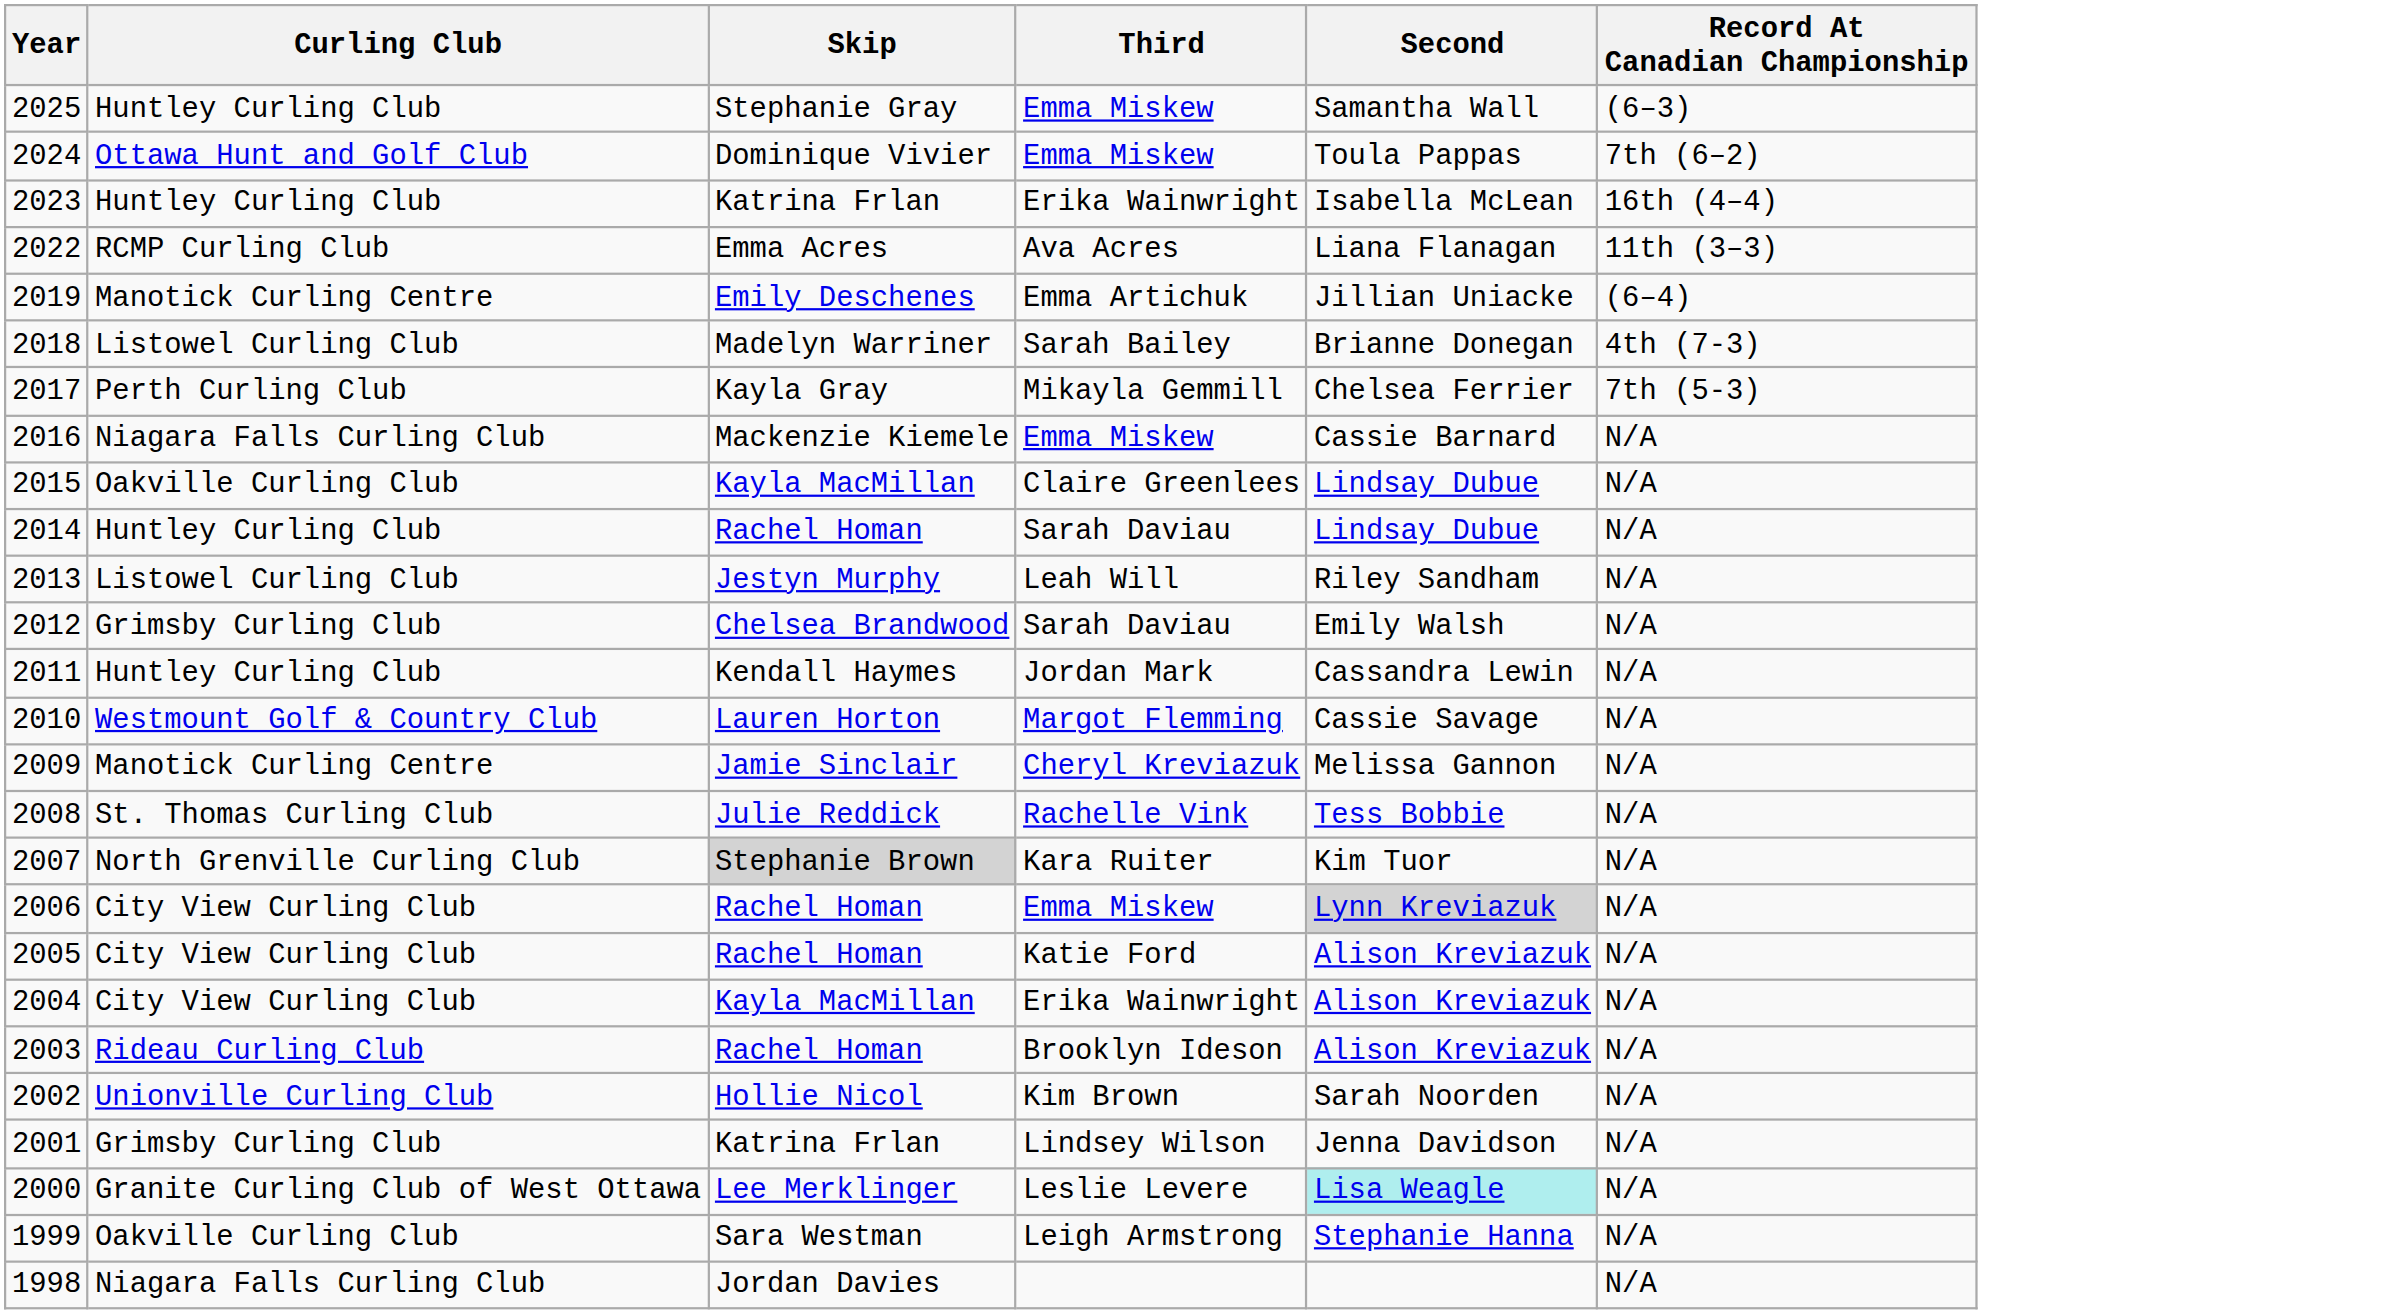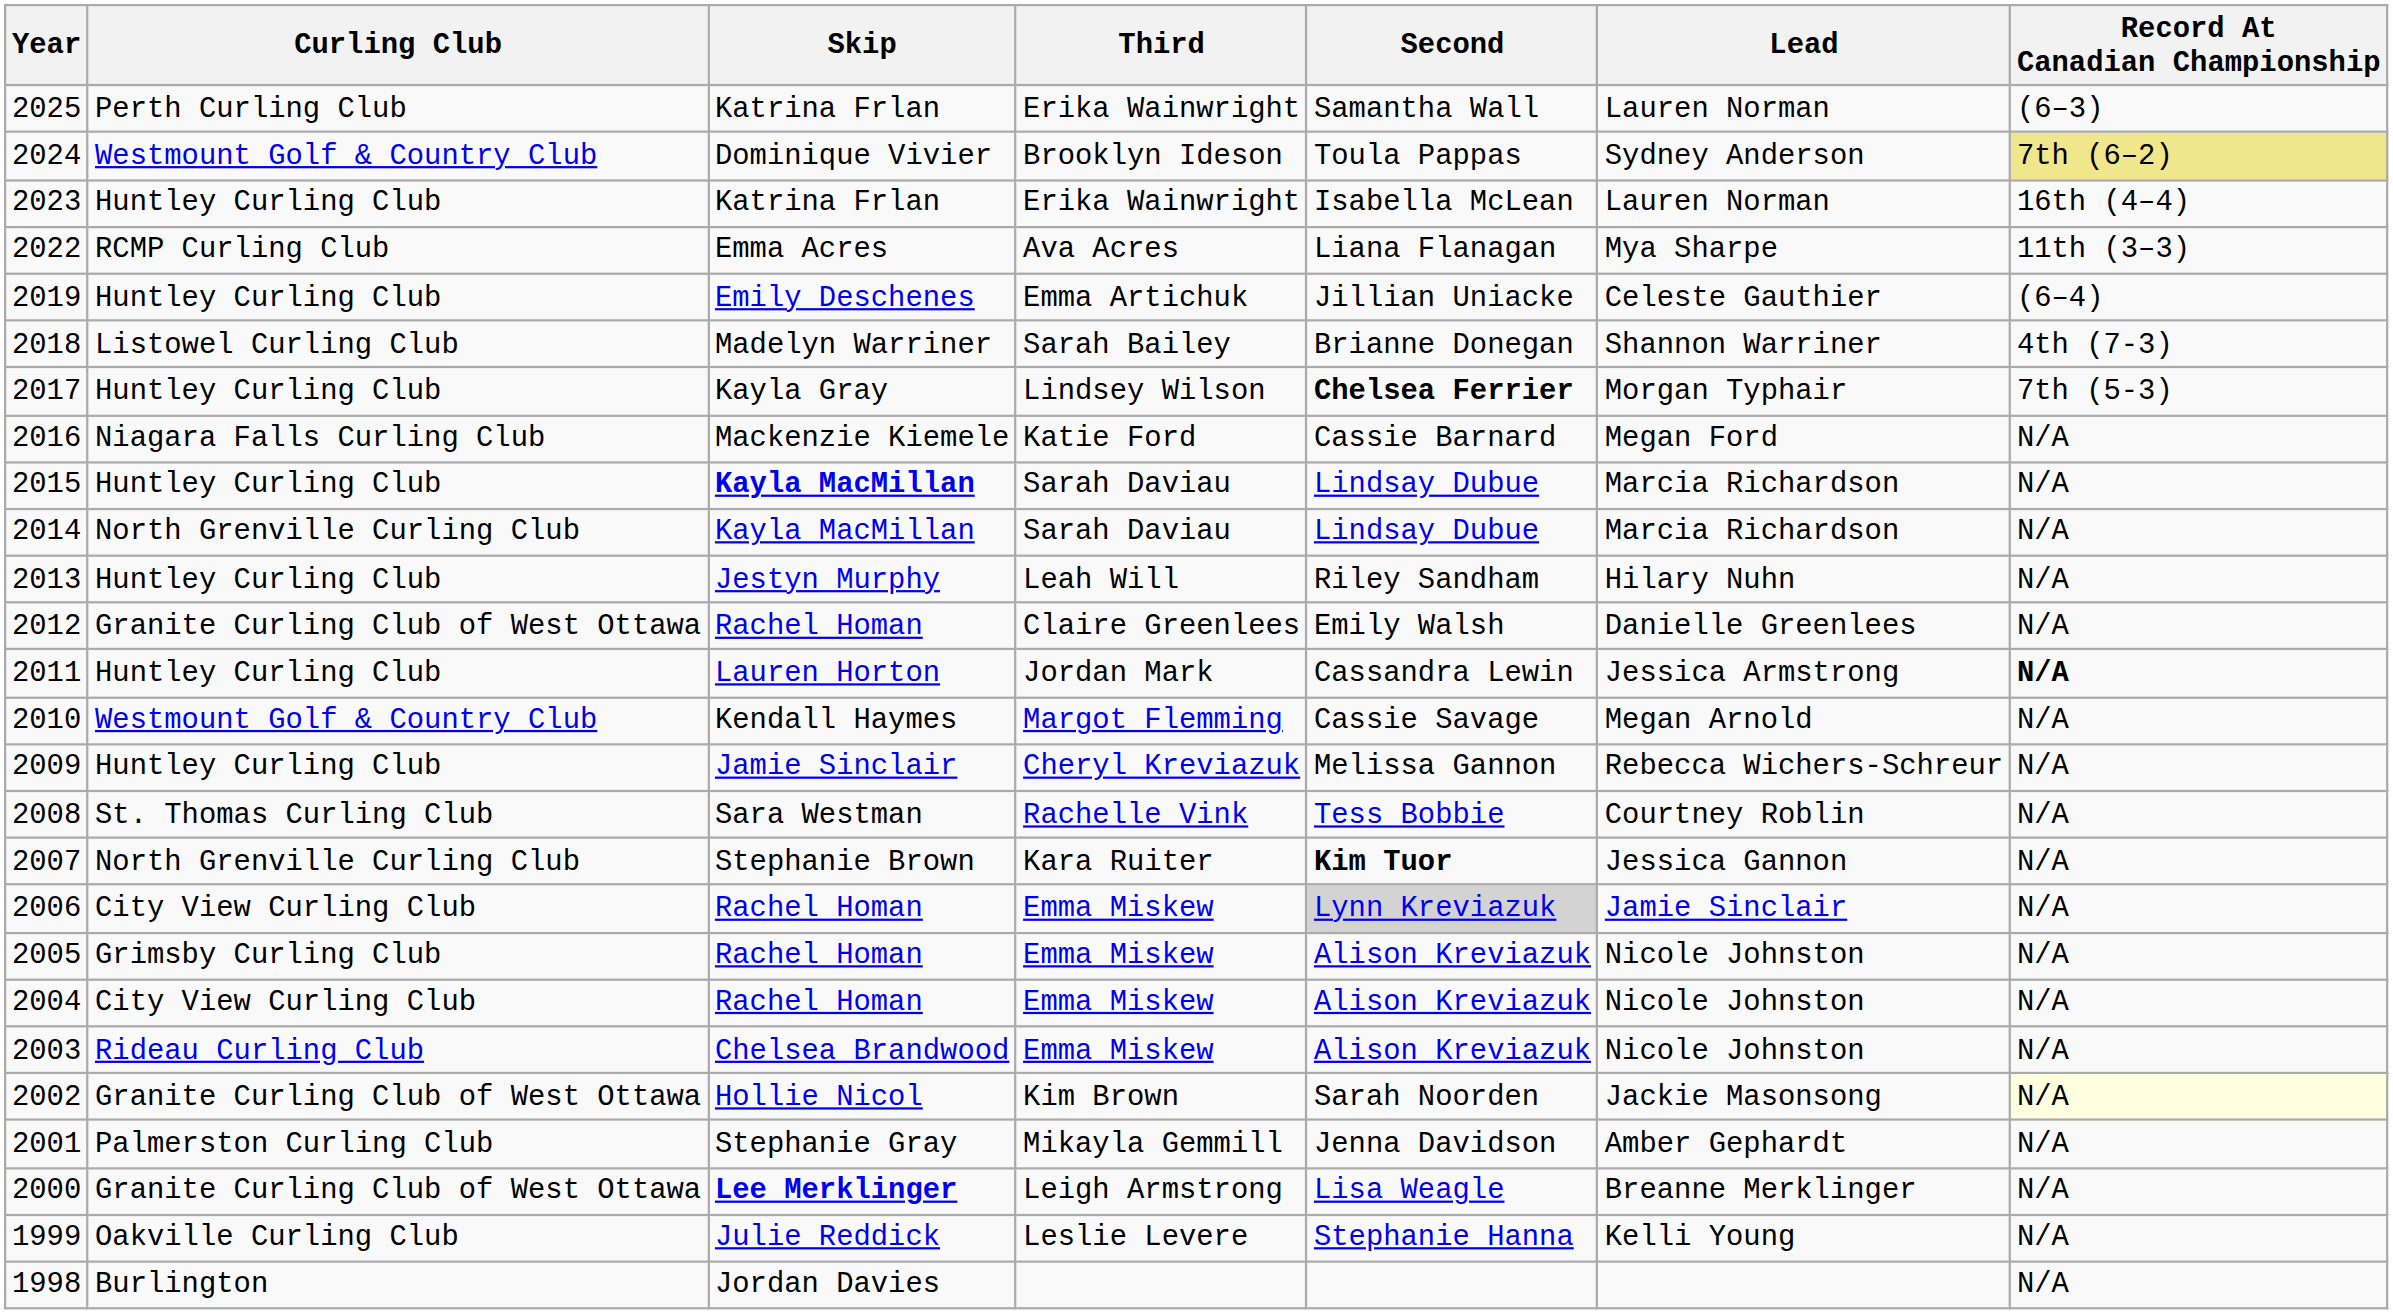+ column: (1804, 45)
(268, 109) Huntley Curling Club -> (251, 109) Perth Curling Club
(836, 109) Stephanie Gray -> (827, 109) Katrina Frlan
(1118, 109) Emma Miskew -> (1162, 109) Erika Wainwright
(312, 156) Ottawa Hunt and Golf Club -> (346, 156) Westmount Golf & Country Club
(1118, 156) Emma Miskew -> (1153, 156) Brooklyn Ideson
(1683, 156) no background -> (2095, 156) khaki background
(294, 297) Manotick Curling Centre -> (268, 297) Huntley Curling Club
(251, 391) Perth Curling Club -> (268, 391) Huntley Curling Club
(1153, 391) Mikayla Gemmill -> (1144, 391) Lindsey Wilson
(1444, 391) normal -> (1444, 391) bold
(1118, 438) Emma Miskew -> (1110, 438) Katie Ford
(277, 485) Oakville Curling Club -> (268, 485) Huntley Curling Club
(845, 485) normal -> (845, 485) bold
(1162, 485) Claire Greenlees -> (1127, 485) Sarah Daviau
(268, 532) Huntley Curling Club -> (337, 532) North Grenville Curling Club
(819, 532) Rachel Homan -> (845, 532) Kayla MacMillan
(277, 579) Listowel Curling Club -> (268, 579) Huntley Curling Club
(268, 626) Grimsby Curling Club -> (398, 626) Granite Curling Club of West Ottawa
(862, 626) Chelsea Brandwood -> (819, 626) Rachel Homan
(1127, 626) Sarah Daviau -> (1162, 626) Claire Greenlees
(836, 673) Kendall Haymes -> (827, 673) Lauren Horton
(1631, 673) normal -> (2043, 673) bold
(827, 720) Lauren Horton -> (836, 720) Kendall Haymes
(294, 767) Manotick Curling Centre -> (268, 767) Huntley Curling Club
(827, 815) Julie Reddick -> (819, 815) Sara Westman
(845, 862) lightgrey background -> (845, 862) no background
(1383, 862) normal -> (1383, 862) bold
(286, 956) City View Curling Club -> (268, 956) Grimsby Curling Club
(1110, 956) Katie Ford -> (1118, 956) Emma Miskew
(845, 1003) Kayla MacMillan -> (819, 1003) Rachel Homan
(1162, 1003) Erika Wainwright -> (1118, 1003) Emma Miskew
(819, 1050) Rachel Homan -> (862, 1050) Chelsea Brandwood
(1153, 1050) Brooklyn Ideson -> (1118, 1050) Emma Miskew
(294, 1097) Unionville Curling Club -> (398, 1097) Granite Curling Club of West Ottawa
(1631, 1097) no background -> (2043, 1097) lightyellow background
(268, 1144) Grimsby Curling Club -> (294, 1144) Palmerston Curling Club
(827, 1144) Katrina Frlan -> (836, 1144) Stephanie Gray
(1144, 1144) Lindsey Wilson -> (1153, 1144) Mikayla Gemmill
(836, 1191) normal -> (836, 1191) bold
(1136, 1191) Leslie Levere -> (1153, 1191) Leigh Armstrong
(1409, 1191) paleturquoise background -> (1409, 1191) no background
(819, 1238) Sara Westman -> (827, 1238) Julie Reddick
(1153, 1238) Leigh Armstrong -> (1136, 1238) Leslie Levere
(320, 1285) Niagara Falls Curling Club -> (182, 1285) Burlington
